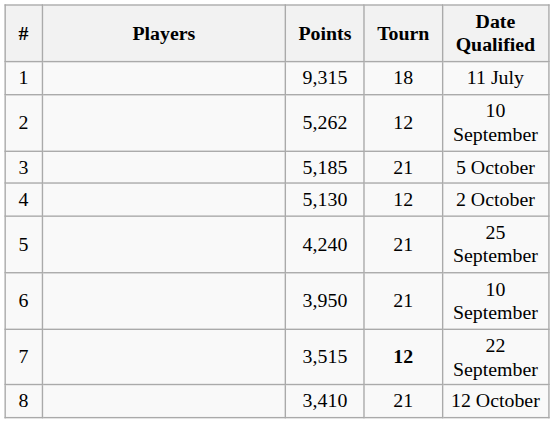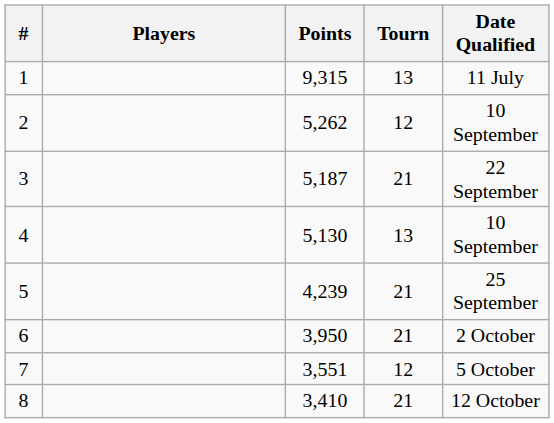(403, 77) 18 -> (403, 77) 13
(325, 166) 5,185 -> (325, 178) 5,187
(495, 166) 5 October -> (495, 178) 22 September
(403, 199) 12 -> (403, 234) 13
(495, 199) 2 October -> (495, 234) 10 September
(325, 244) 4,240 -> (325, 291) 4,239
(495, 300) 10 September -> (495, 335) 2 October
(325, 356) 3,515 -> (325, 368) 3,551
(403, 356) bold -> (403, 368) normal
(495, 356) 22 September -> (495, 368) 5 October
